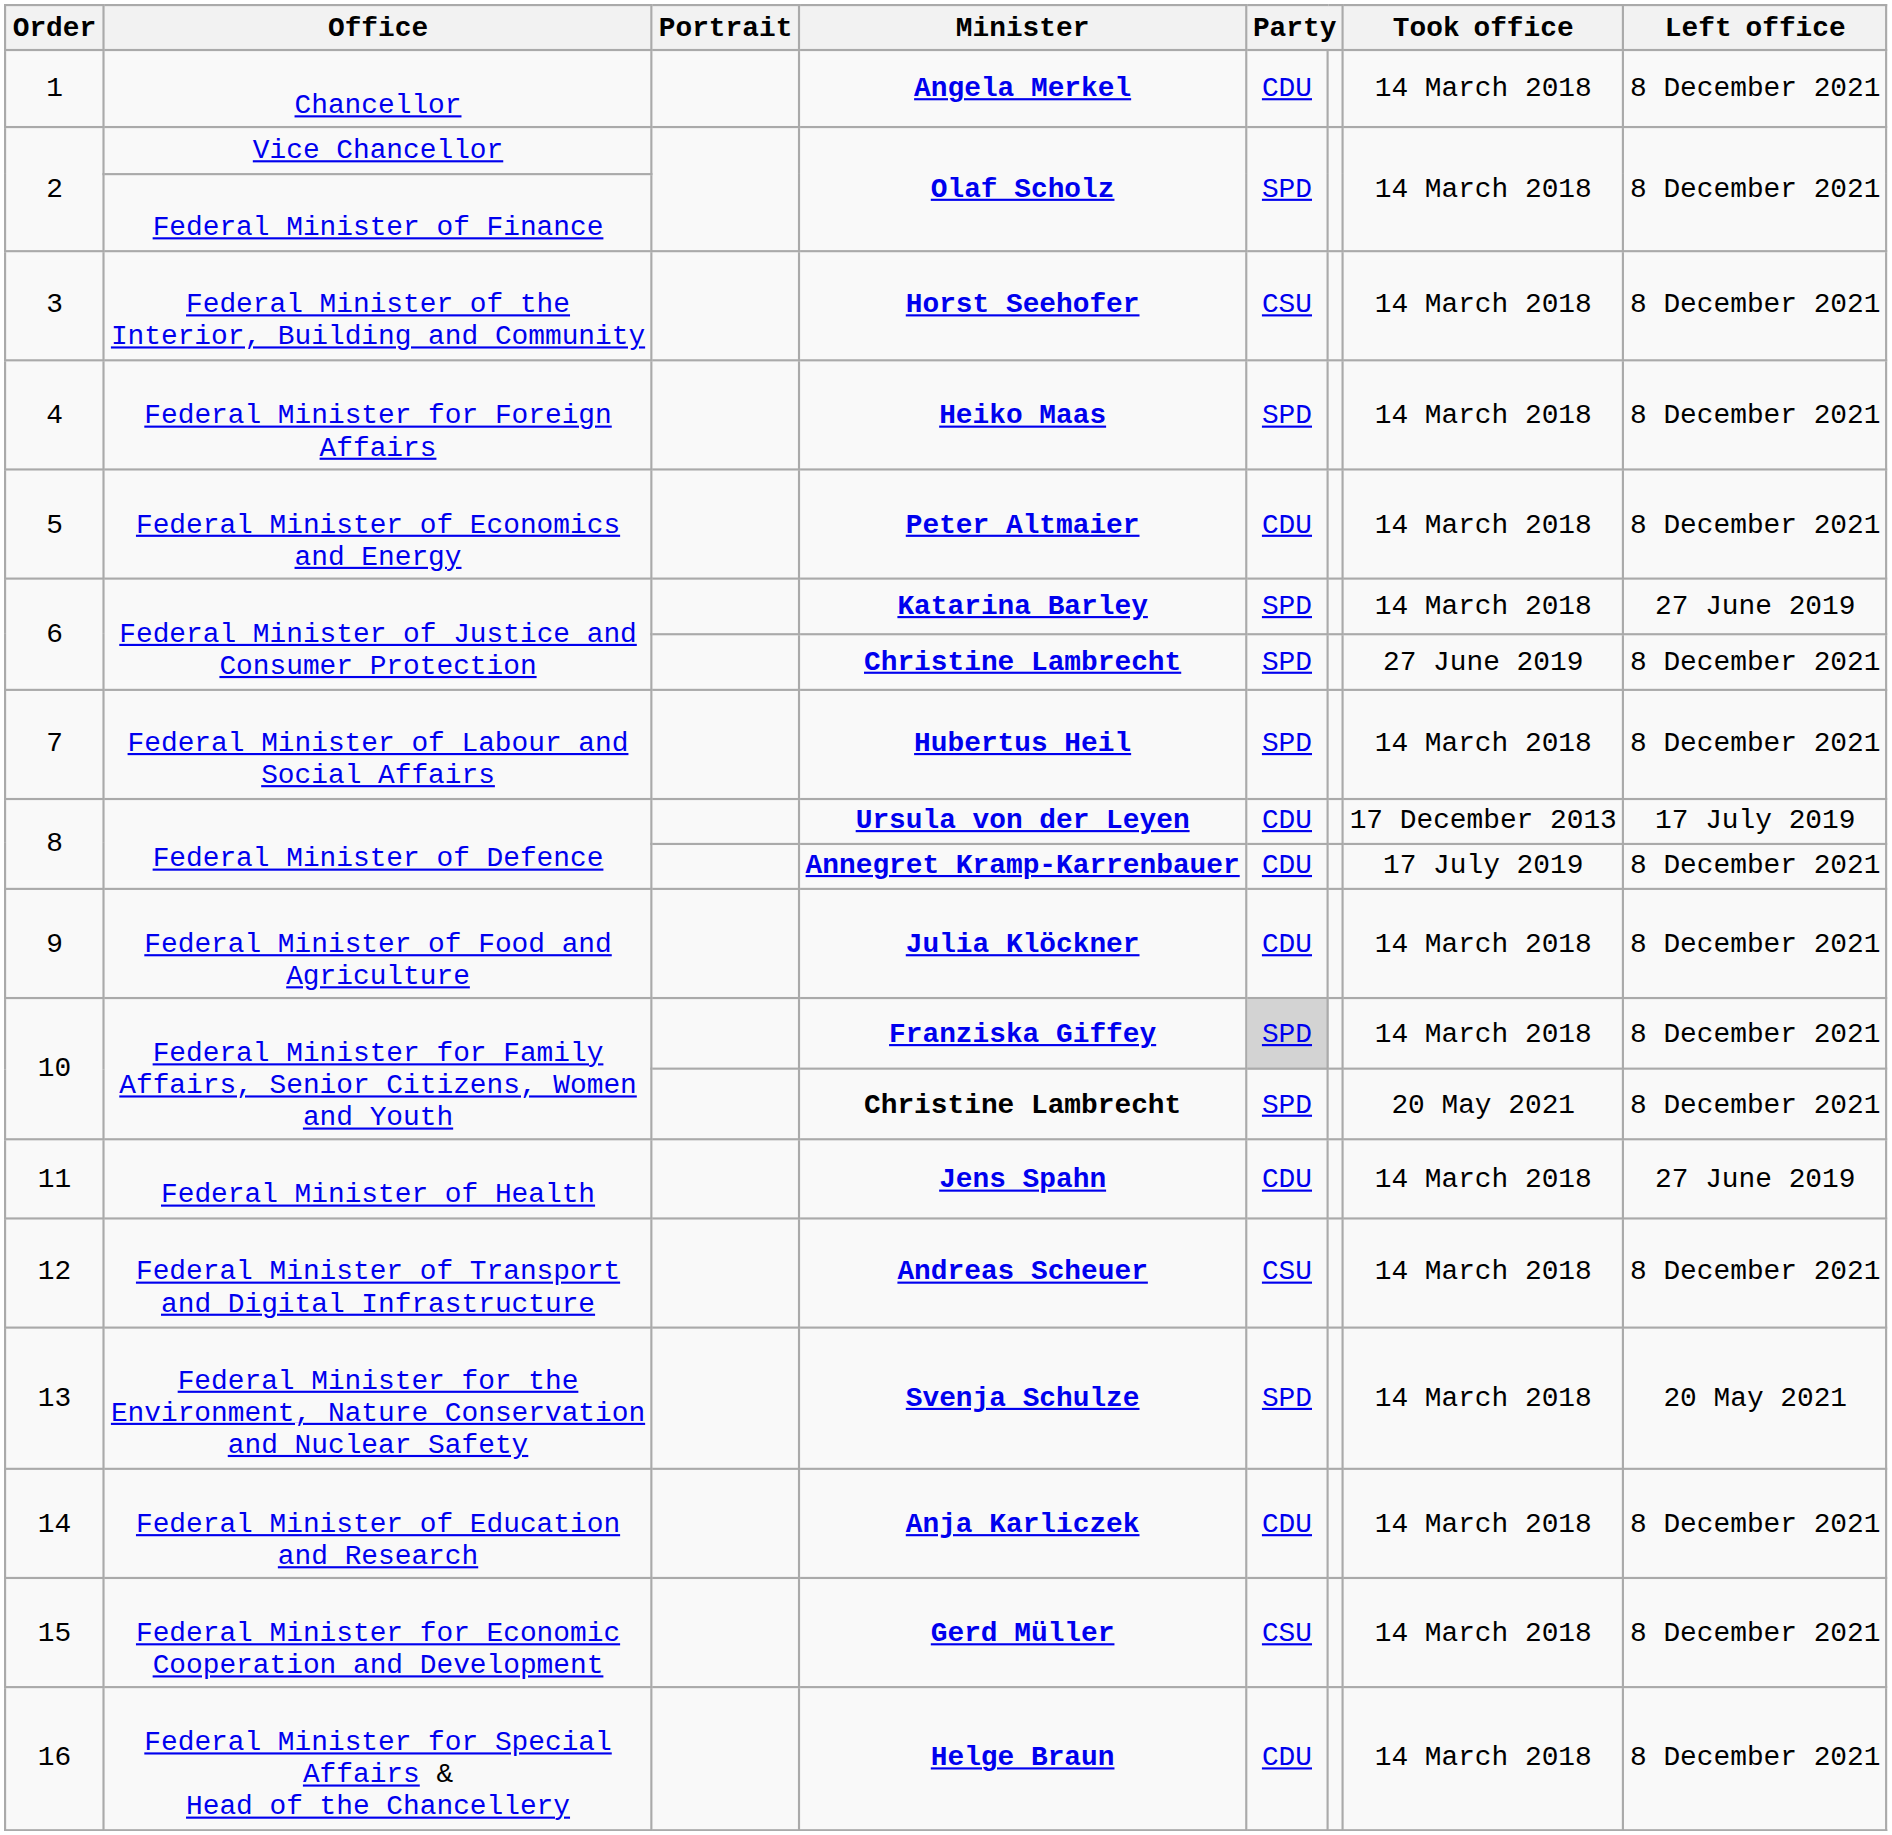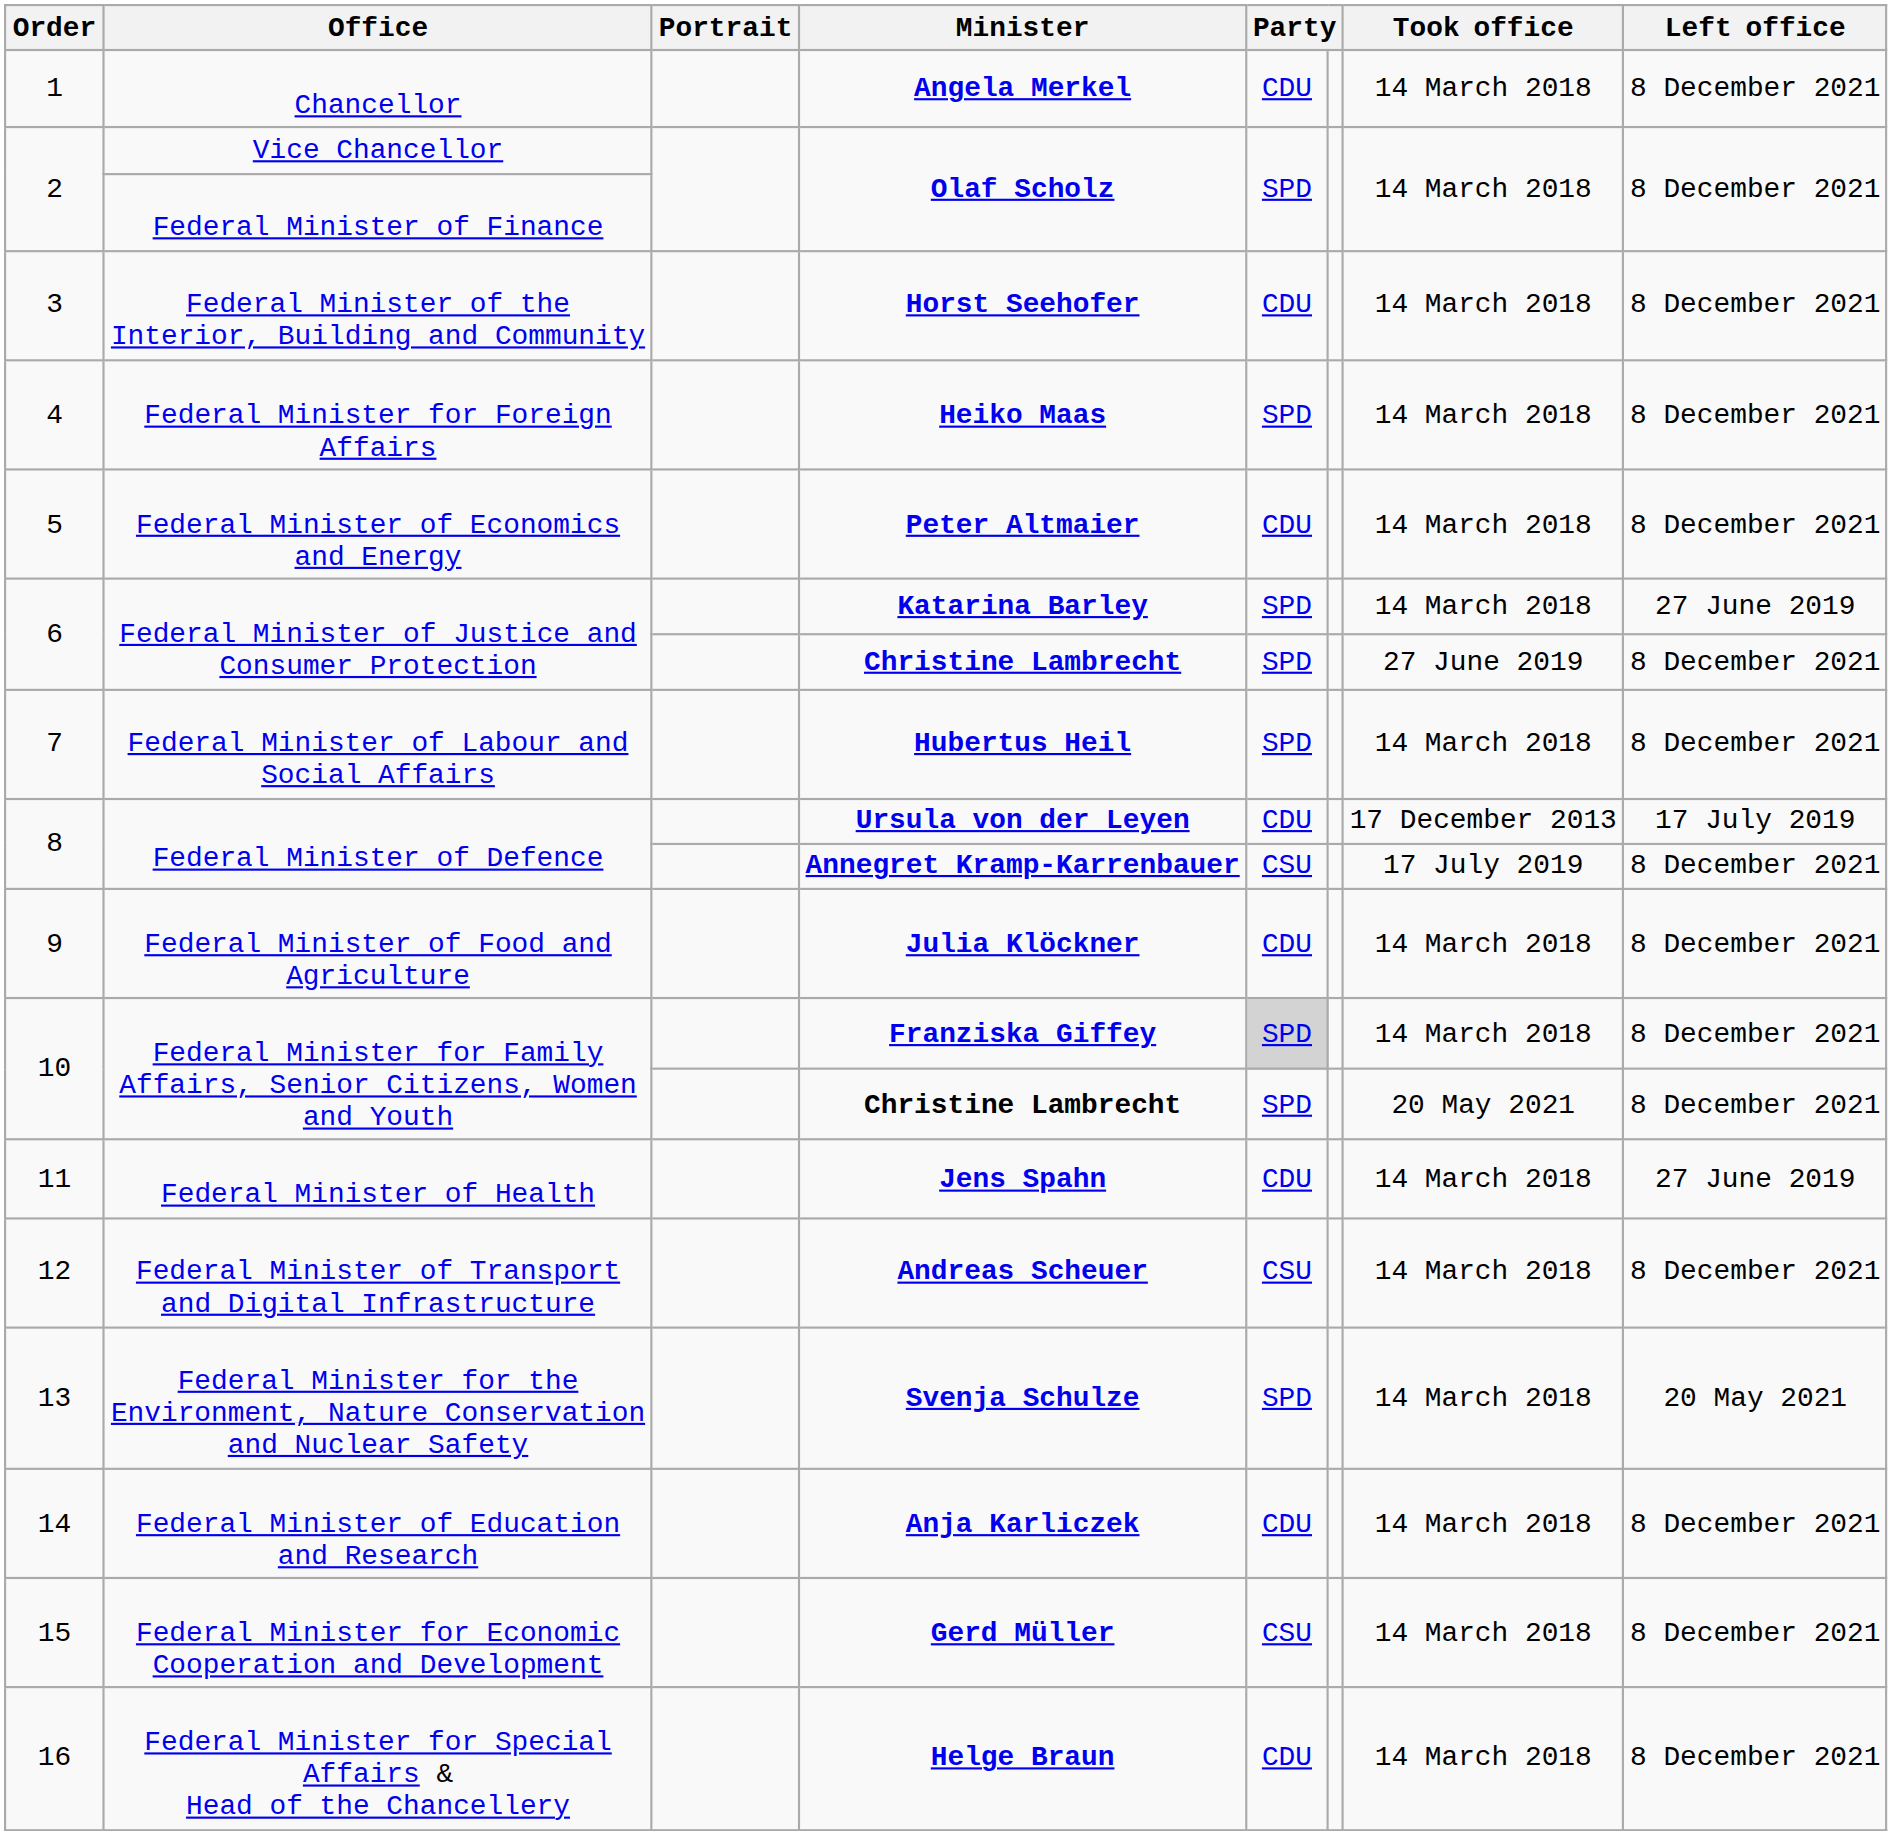(1287, 305) CSU -> (1287, 305) CDU
(1287, 866) CDU -> (1287, 866) CSU
